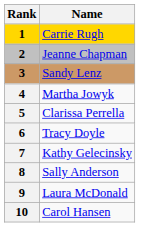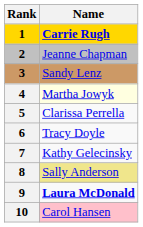(73, 34) normal -> (76, 34) bold
(78, 93) no background -> (78, 93) lightyellow background
(80, 172) no background -> (80, 172) khaki background
(85, 192) normal -> (88, 192) bold
(76, 212) no background -> (76, 212) pink background
